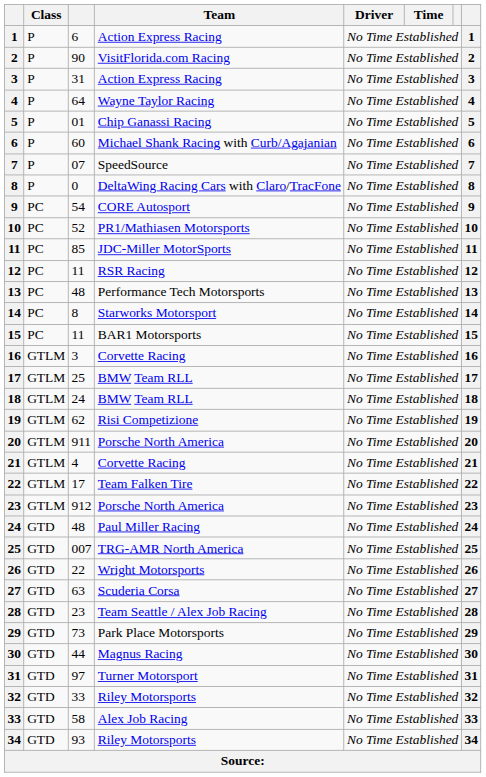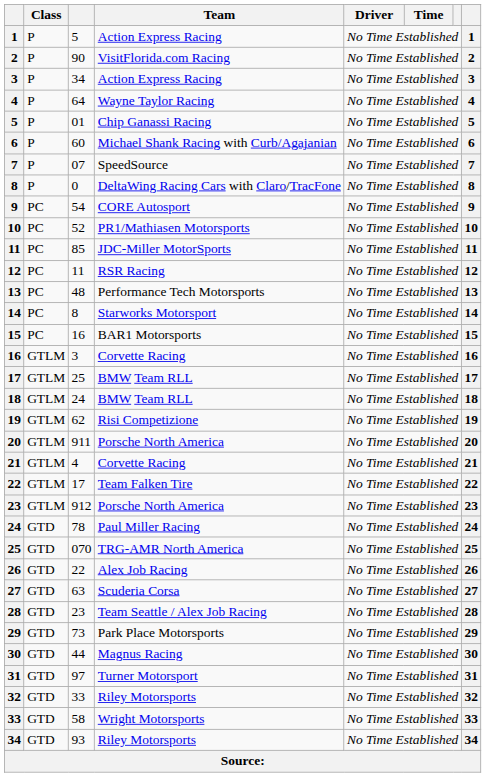(75, 36) 6 -> (75, 36) 5
(78, 79) 31 -> (78, 79) 34
(78, 334) 11 -> (78, 334) 16
(78, 526) 48 -> (78, 526) 78
(82, 548) 007 -> (82, 548) 070
(151, 569) Wright Motorsports -> (143, 569) Alex Job Racing
(143, 718) Alex Job Racing -> (151, 718) Wright Motorsports
